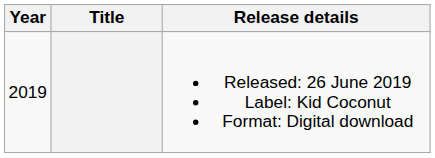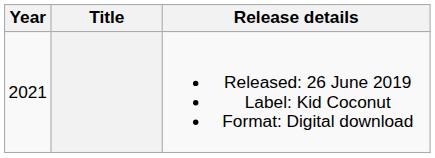(28, 92) 2019 -> (28, 92) 2021
